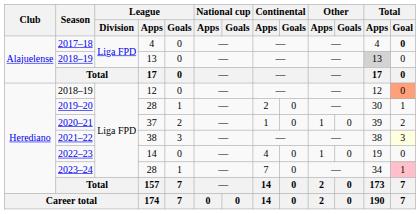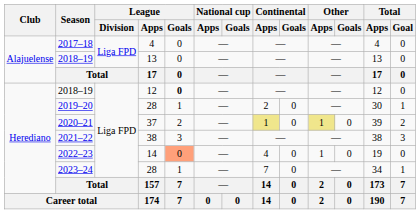(403, 43) bold -> (403, 43) normal
(377, 59) lightgrey background -> (377, 59) no background
(179, 91) normal -> (179, 91) bold
(403, 91) lightsalmon background -> (403, 91) no background
(266, 122) no background -> (266, 122) khaki background
(322, 122) no background -> (322, 122) khaki background
(403, 138) lightyellow background -> (403, 138) no background
(179, 153) no background -> (179, 153) lightsalmon background
(403, 169) pink background -> (403, 169) no background
